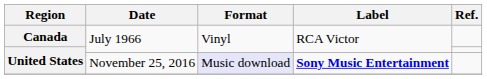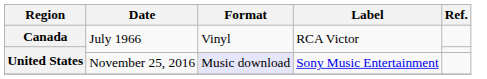(373, 63) bold -> (367, 63) normal
